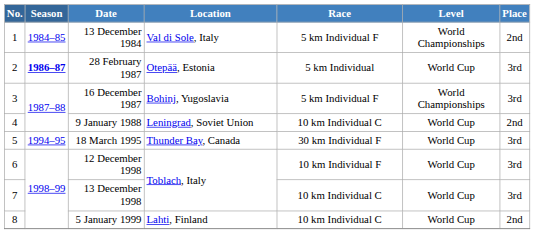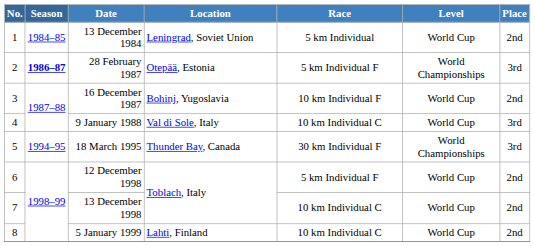(183, 37) Val di Sole, Italy -> (200, 37) Leningrad, Soviet Union
(340, 37) 5 km Individual F -> (340, 37) 5 km Individual
(451, 37) World Championships -> (451, 37) World Cup
(340, 68) 5 km Individual -> (340, 68) 5 km Individual F
(451, 68) World Cup -> (451, 68) World Championships
(340, 98) 5 km Individual F -> (340, 98) 10 km Individual F
(451, 98) World Championships -> (451, 98) World Cup
(515, 98) 3rd -> (515, 98) 2nd
(200, 123) Leningrad, Soviet Union -> (183, 123) Val di Sole, Italy
(515, 123) 2nd -> (515, 123) 3rd
(451, 140) World Cup -> (451, 147) World Championships
(340, 165) 10 km Individual F -> (340, 177) 5 km Individual F
(515, 165) 3rd -> (515, 177) 2nd
(515, 195) 3rd -> (515, 208) 2nd
